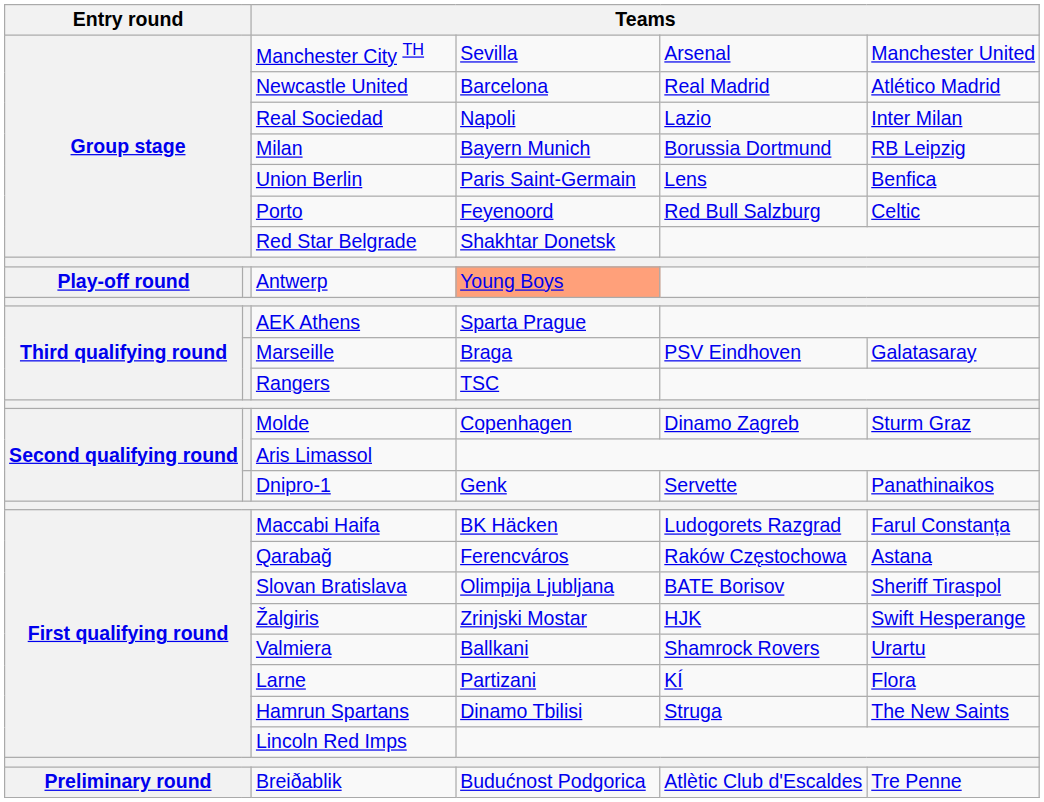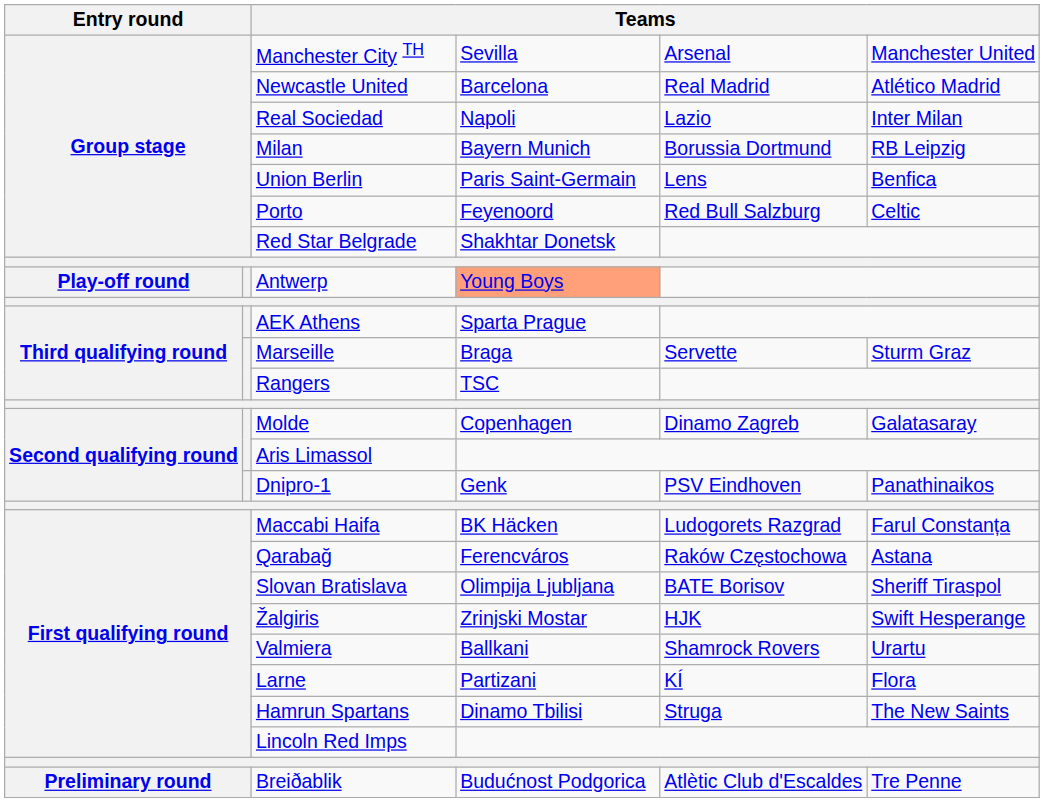(733, 352) PSV Eindhoven -> (701, 352) Servette
(924, 352) Galatasaray -> (921, 352) Sturm Graz
(921, 423) Sturm Graz -> (924, 423) Galatasaray
(701, 485) Servette -> (733, 485) PSV Eindhoven
